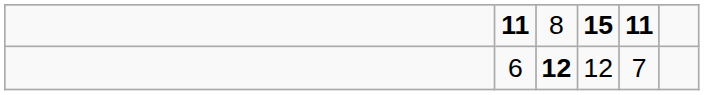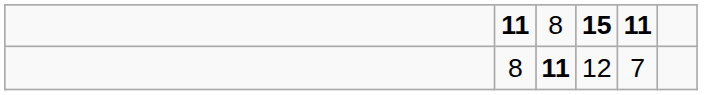(515, 67) 6 -> (515, 67) 8
(556, 67) 12 -> (556, 67) 11
